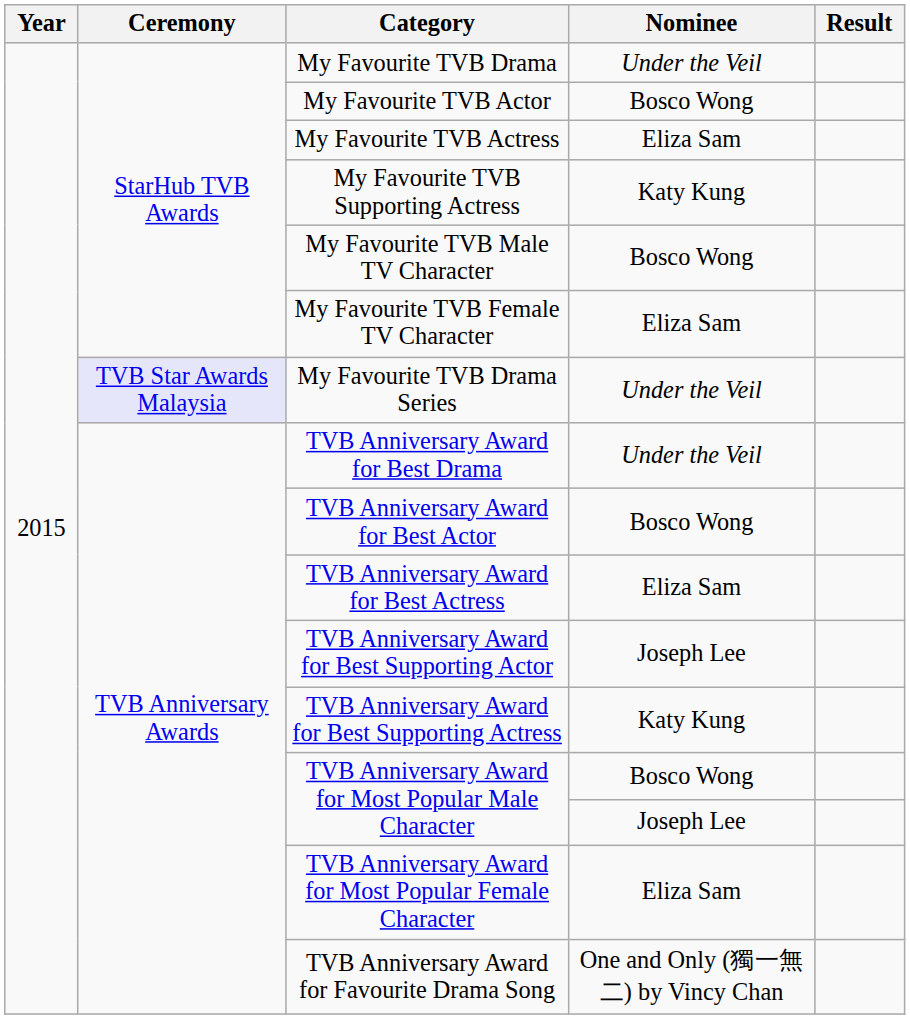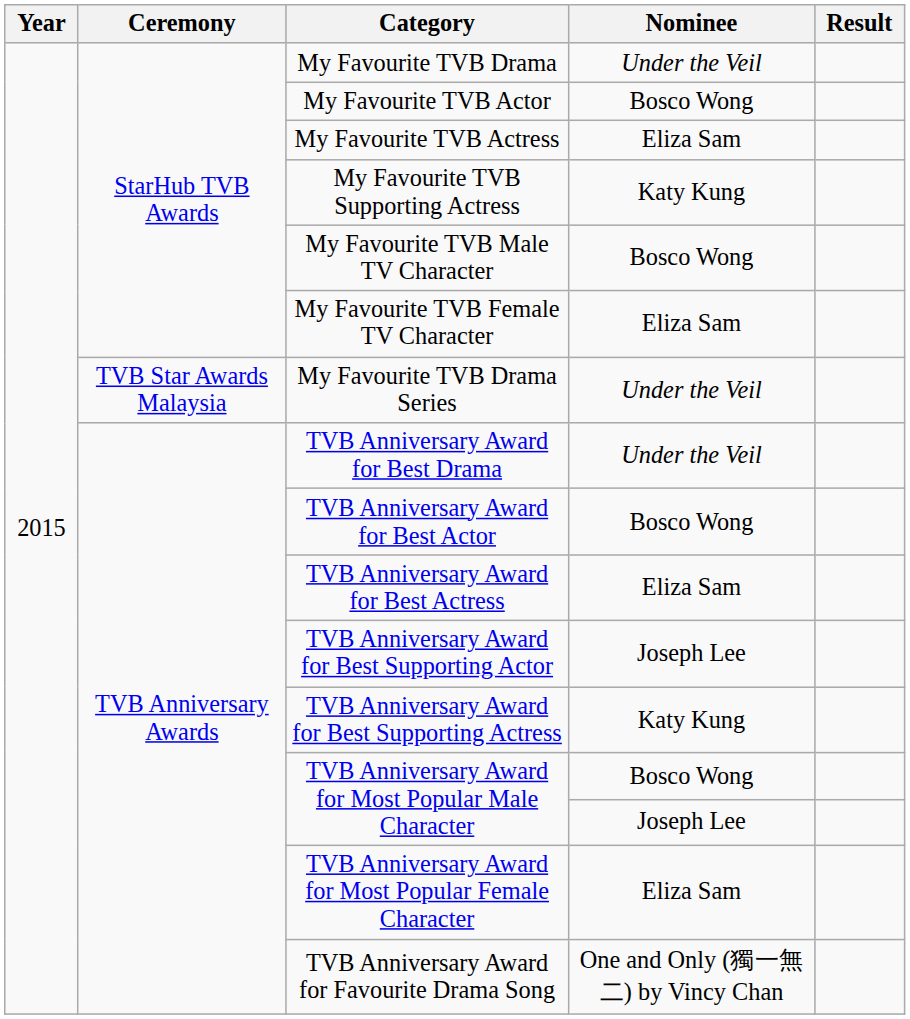(182, 389) lavender background -> (182, 389) no background
